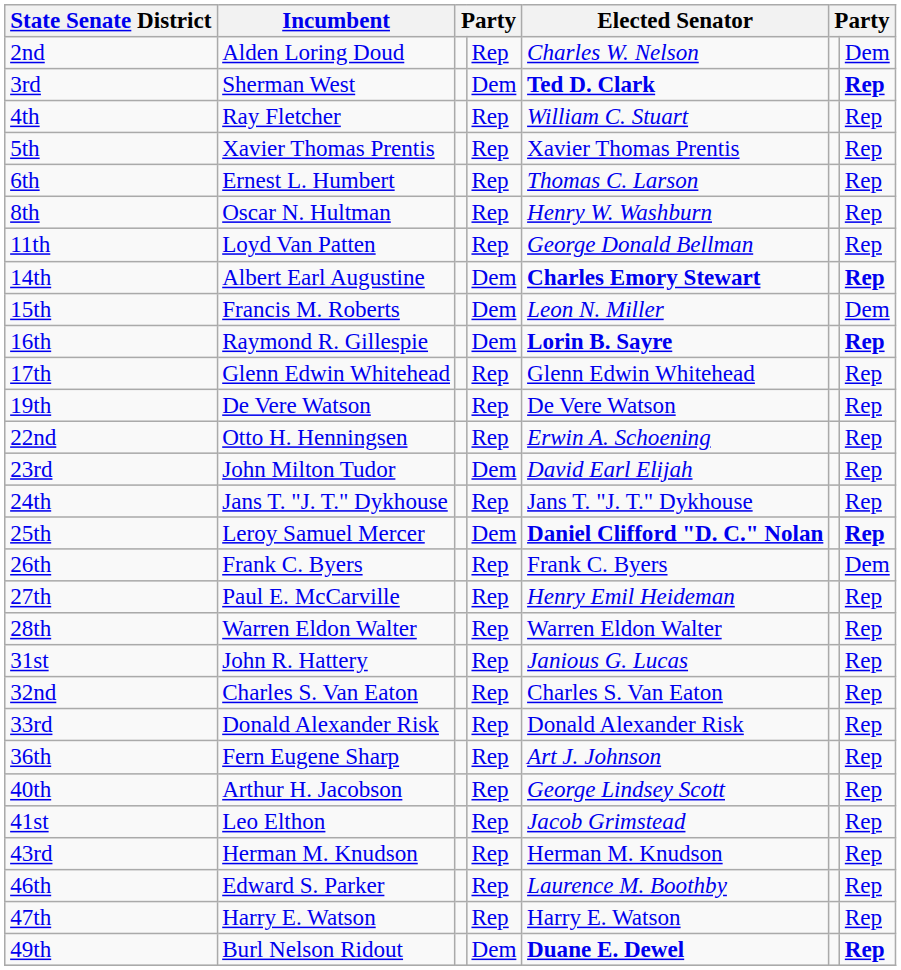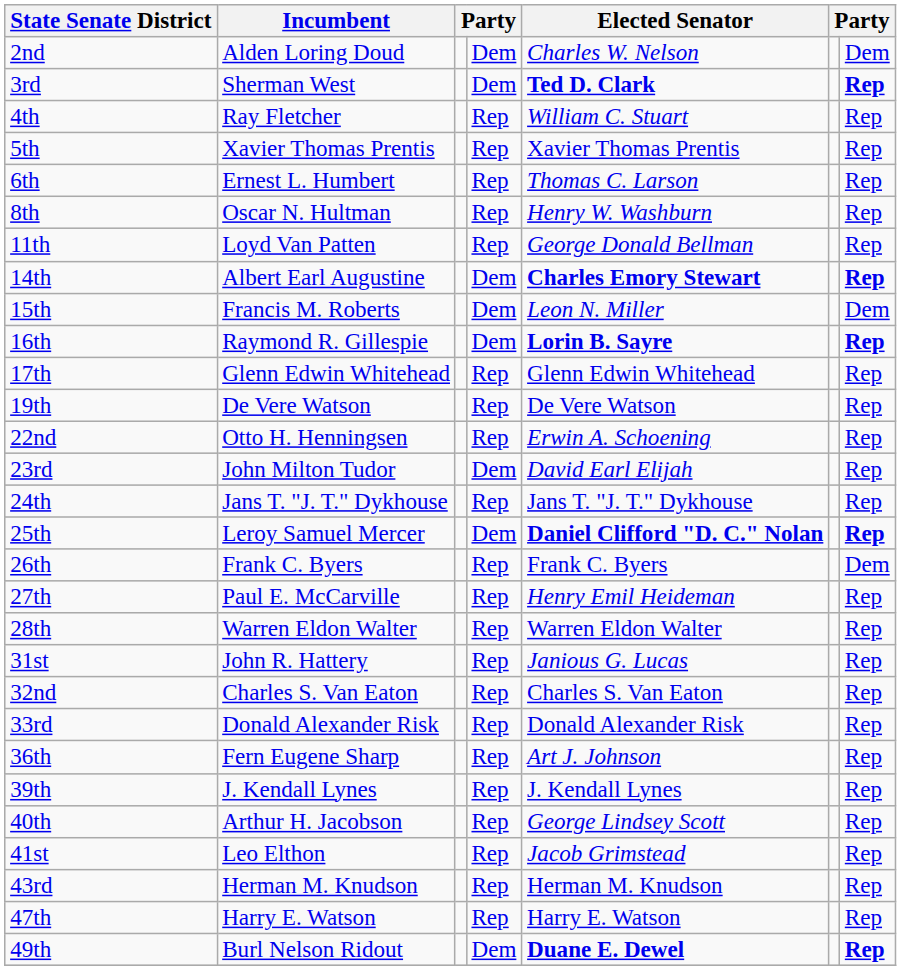(490, 52) Rep -> (494, 52) Dem
+ row: (31, 789)
- row: (31, 885)
